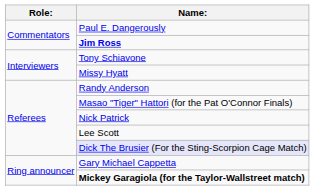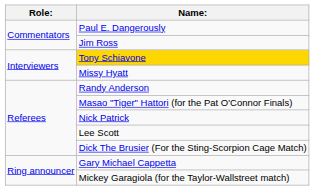(100, 43) bold -> (98, 43) normal
(112, 58) no background -> (112, 58) gold background
(193, 148) lavender background -> (193, 148) no background
(192, 178) bold -> (184, 178) normal
